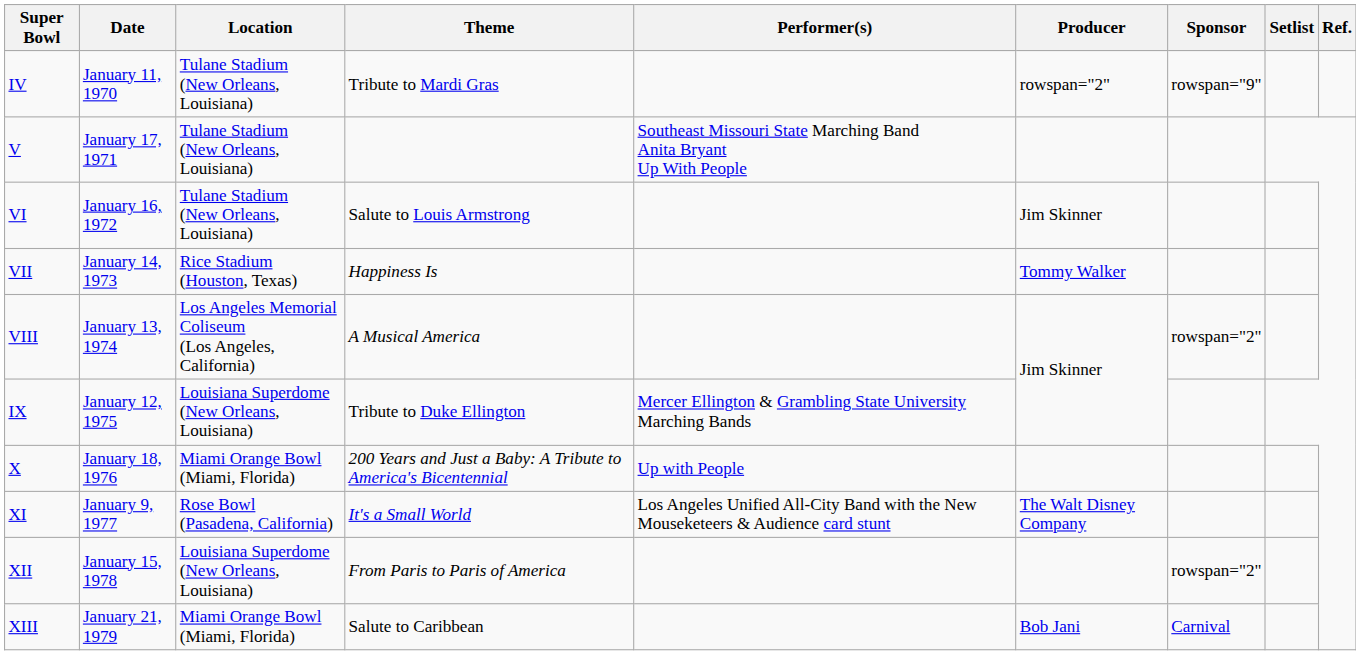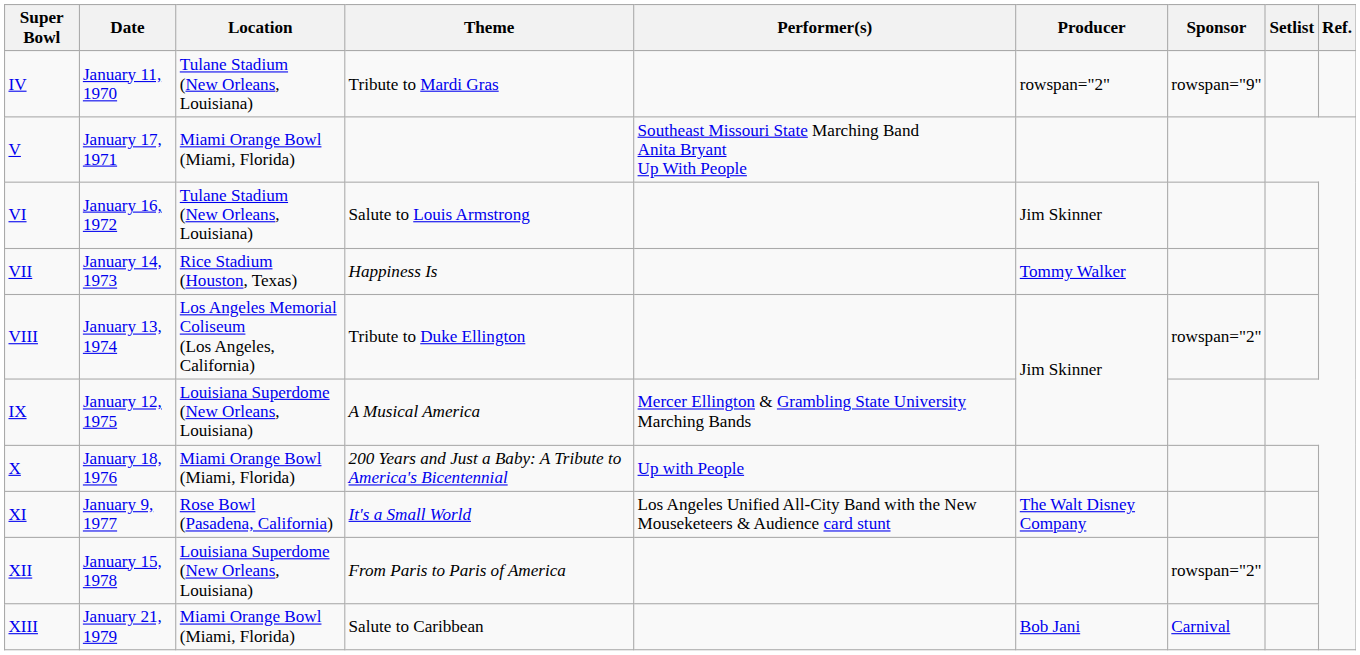(234, 149) Tulane Stadium (New Orleans, Louisiana) -> (251, 149) Miami Orange Bowl (Miami, Florida)
(414, 336) A Musical America -> (437, 336) Tribute to Duke Ellington
(437, 412) Tribute to Duke Ellington -> (414, 412) A Musical America
